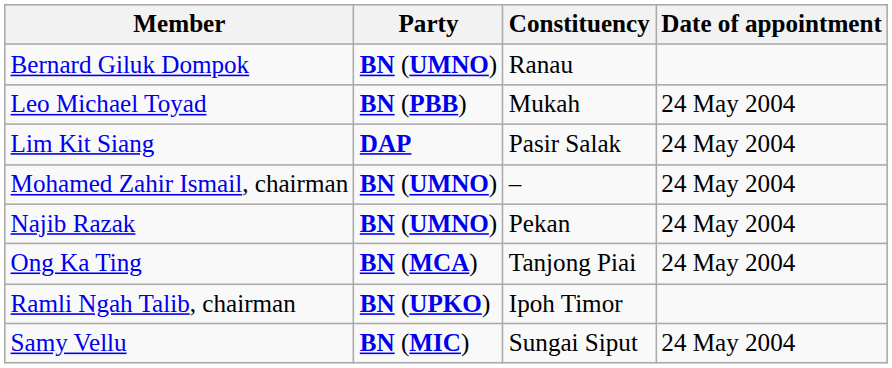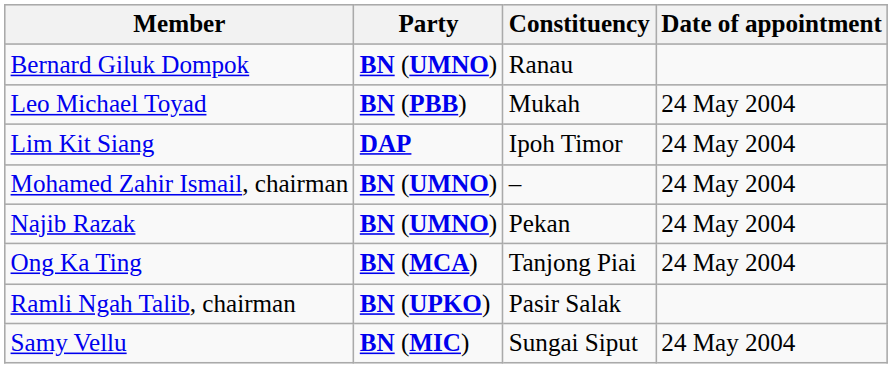(565, 143) Pasir Salak -> (566, 143) Ipoh Timor
(566, 303) Ipoh Timor -> (565, 303) Pasir Salak
